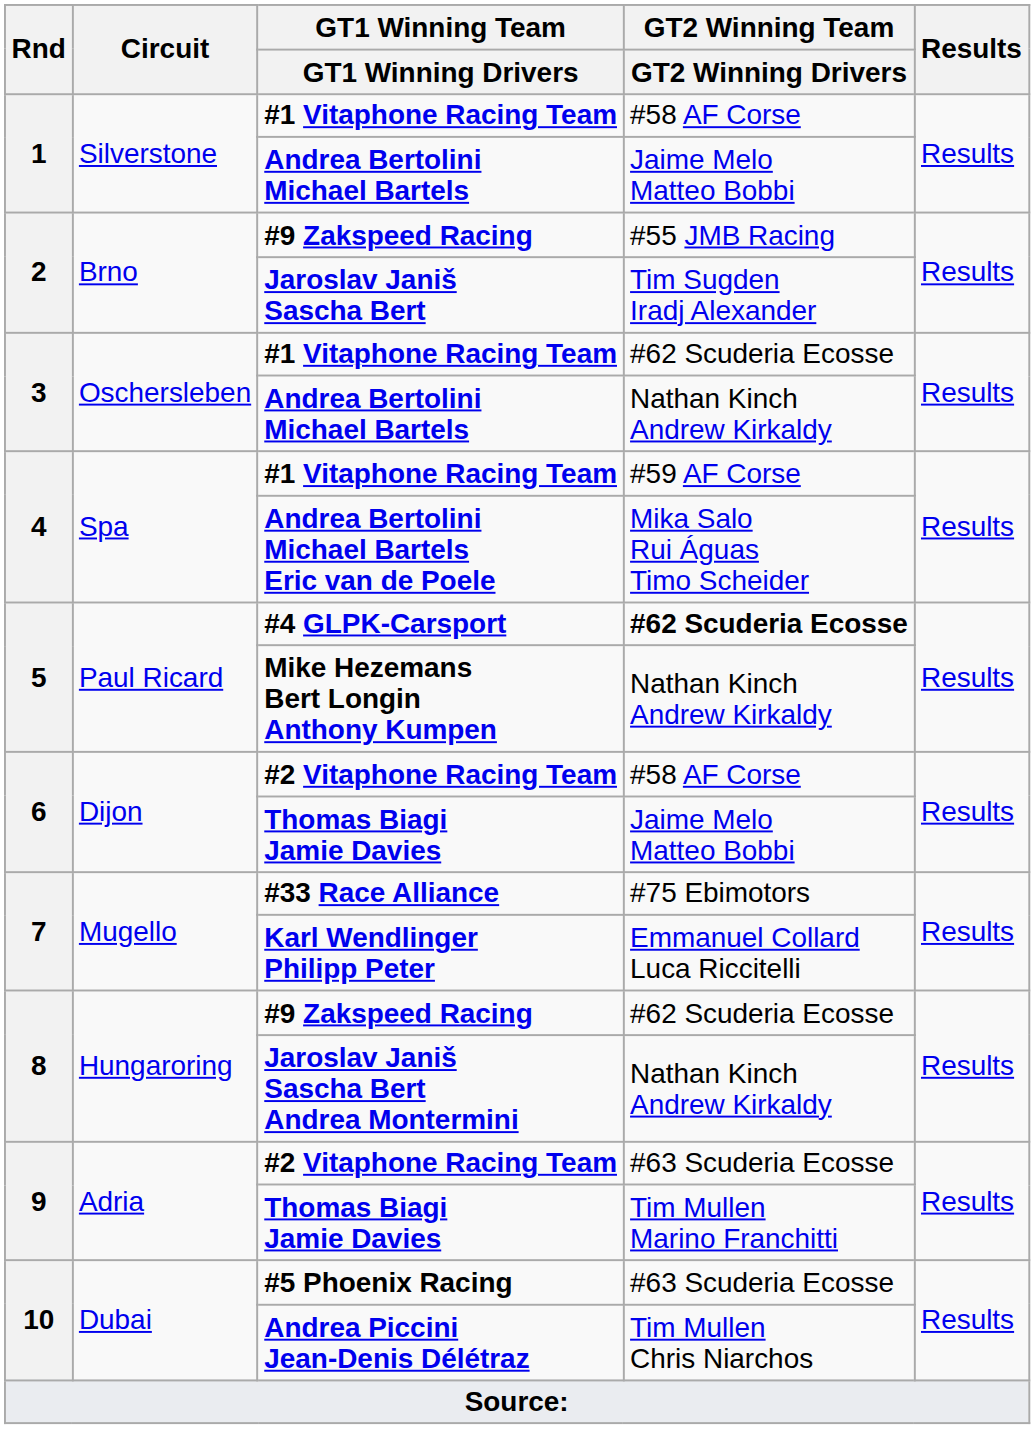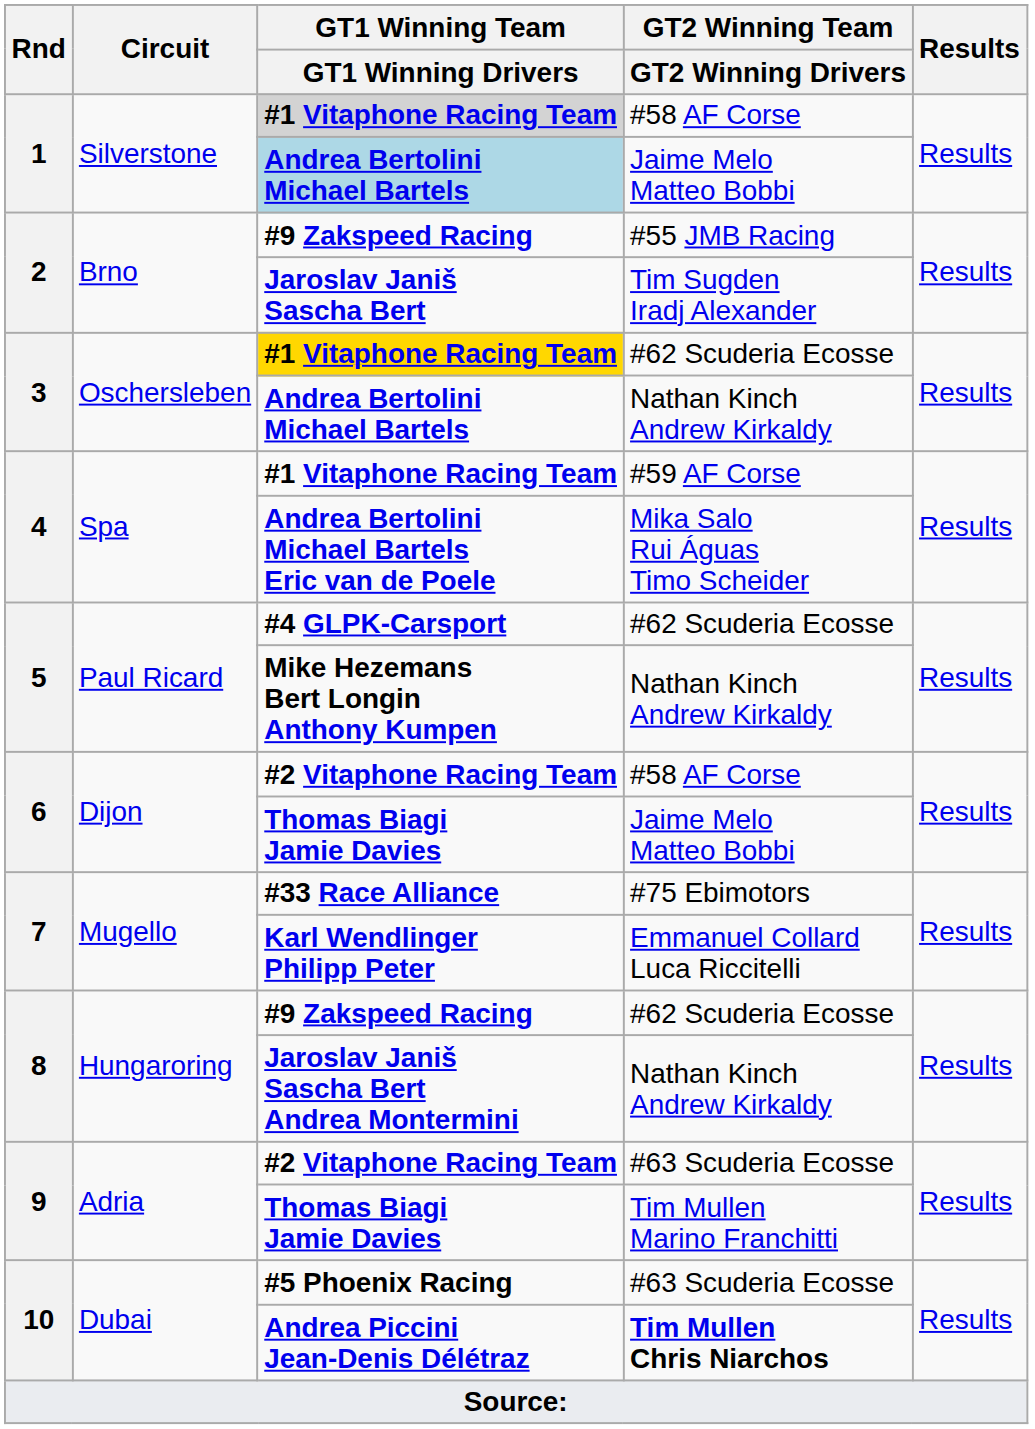(441, 116) no background -> (441, 116) lightgrey background
(373, 175) no background -> (373, 175) lightblue background
(441, 354) no background -> (441, 354) gold background
(769, 624) bold -> (762, 624) normal
(722, 1342) normal -> (729, 1342) bold
